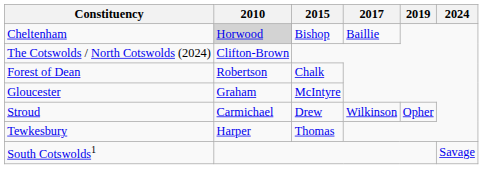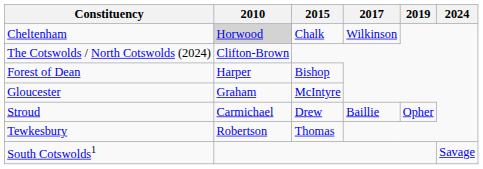(312, 33) Bishop -> (309, 33) Chalk
(363, 33) Baillie -> (372, 33) Wilkinson
(242, 72) Robertson -> (234, 72) Harper
(309, 72) Chalk -> (312, 72) Bishop
(372, 111) Wilkinson -> (363, 111) Baillie
(234, 131) Harper -> (242, 131) Robertson
